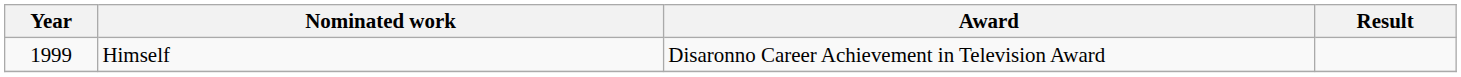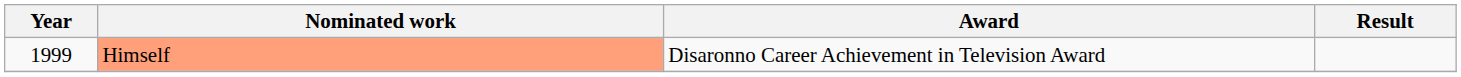(136, 54) no background -> (136, 54) lightsalmon background
